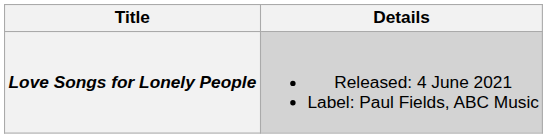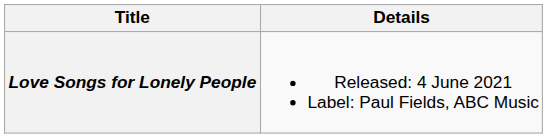(402, 92) lightgrey background -> (402, 92) no background
